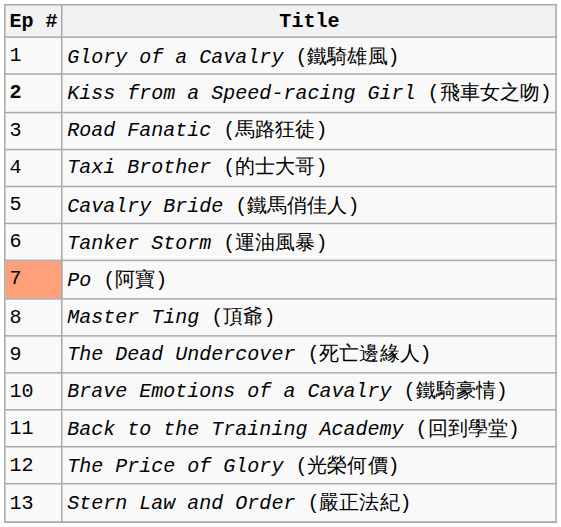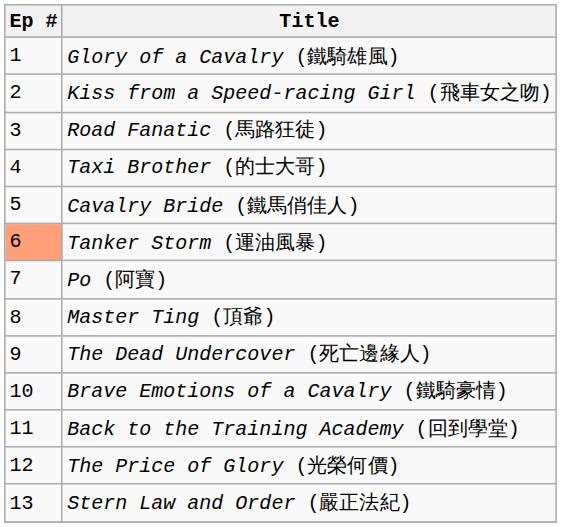(16, 93) bold -> (16, 93) normal
(16, 242) no background -> (16, 242) lightsalmon background
(16, 280) lightsalmon background -> (16, 280) no background
